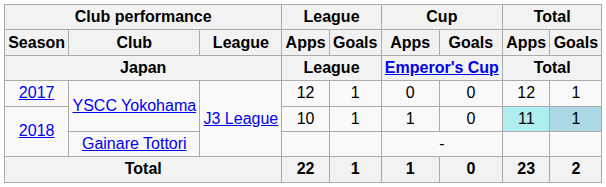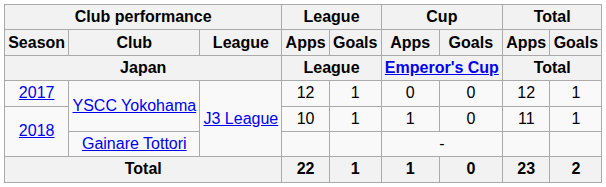(526, 118) paleturquoise background -> (526, 118) no background
(576, 118) lightblue background -> (576, 118) no background
